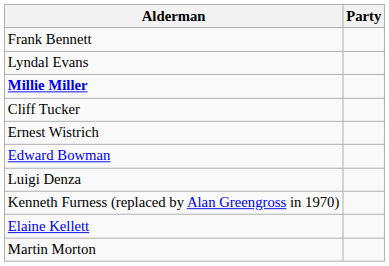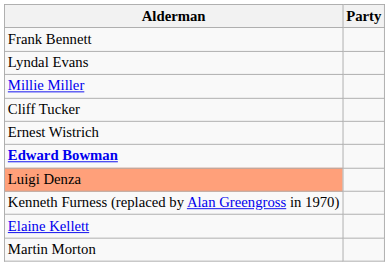(48, 86) bold -> (46, 86) normal
(59, 156) normal -> (63, 156) bold
(44, 179) no background -> (44, 179) lightsalmon background
